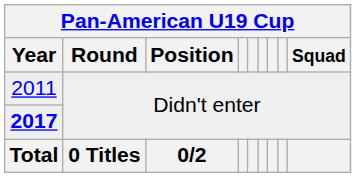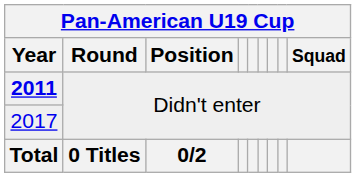(34, 88) normal -> (34, 88) bold
(34, 121) bold -> (34, 121) normal
